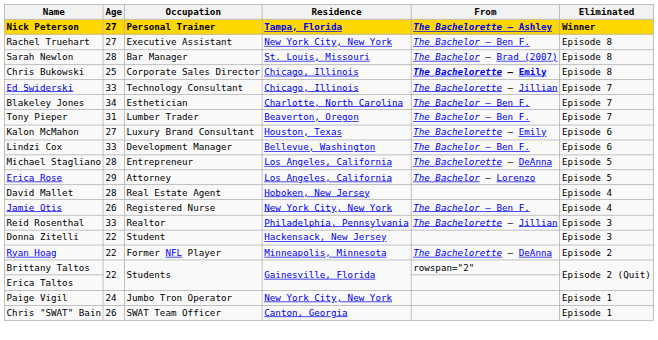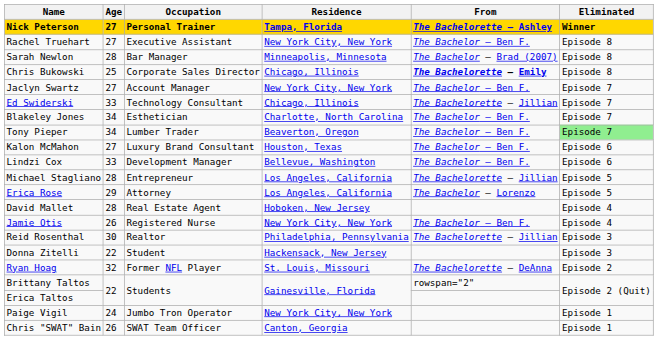(317, 57) St. Louis, Missouri -> (325, 57) Minneapolis, Minnesota
+ row: (43, 87)
(111, 117) 31 -> (111, 132) 34
(587, 117) no background -> (587, 132) lightgreen background
(480, 132) The Bachelorette – Emily -> (471, 147) The Bachelor – Ben F.
(483, 162) The Bachelorette – DeAnna -> (485, 177) The Bachelorette – Jillian
(111, 222) 33 -> (111, 238) 30
(111, 253) 22 -> (111, 268) 32
(325, 253) Minneapolis, Minnesota -> (317, 268) St. Louis, Missouri
